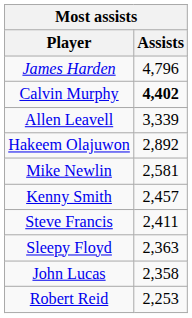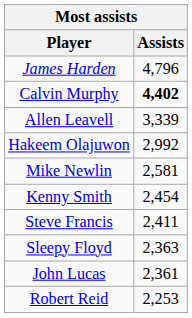(161, 145) 2,892 -> (161, 145) 2,992
(161, 196) 2,457 -> (161, 196) 2,454
(161, 273) 2,358 -> (161, 273) 2,361
